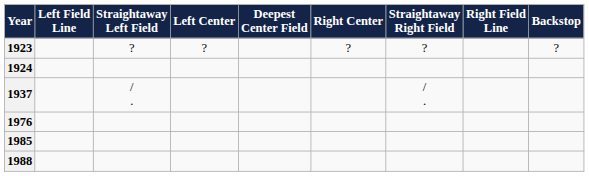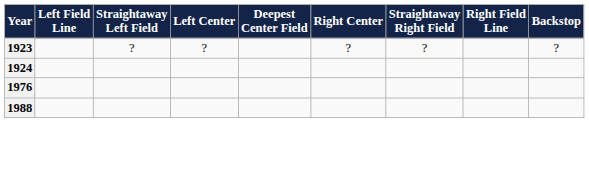- row: (20, 94)
- row: (20, 141)
